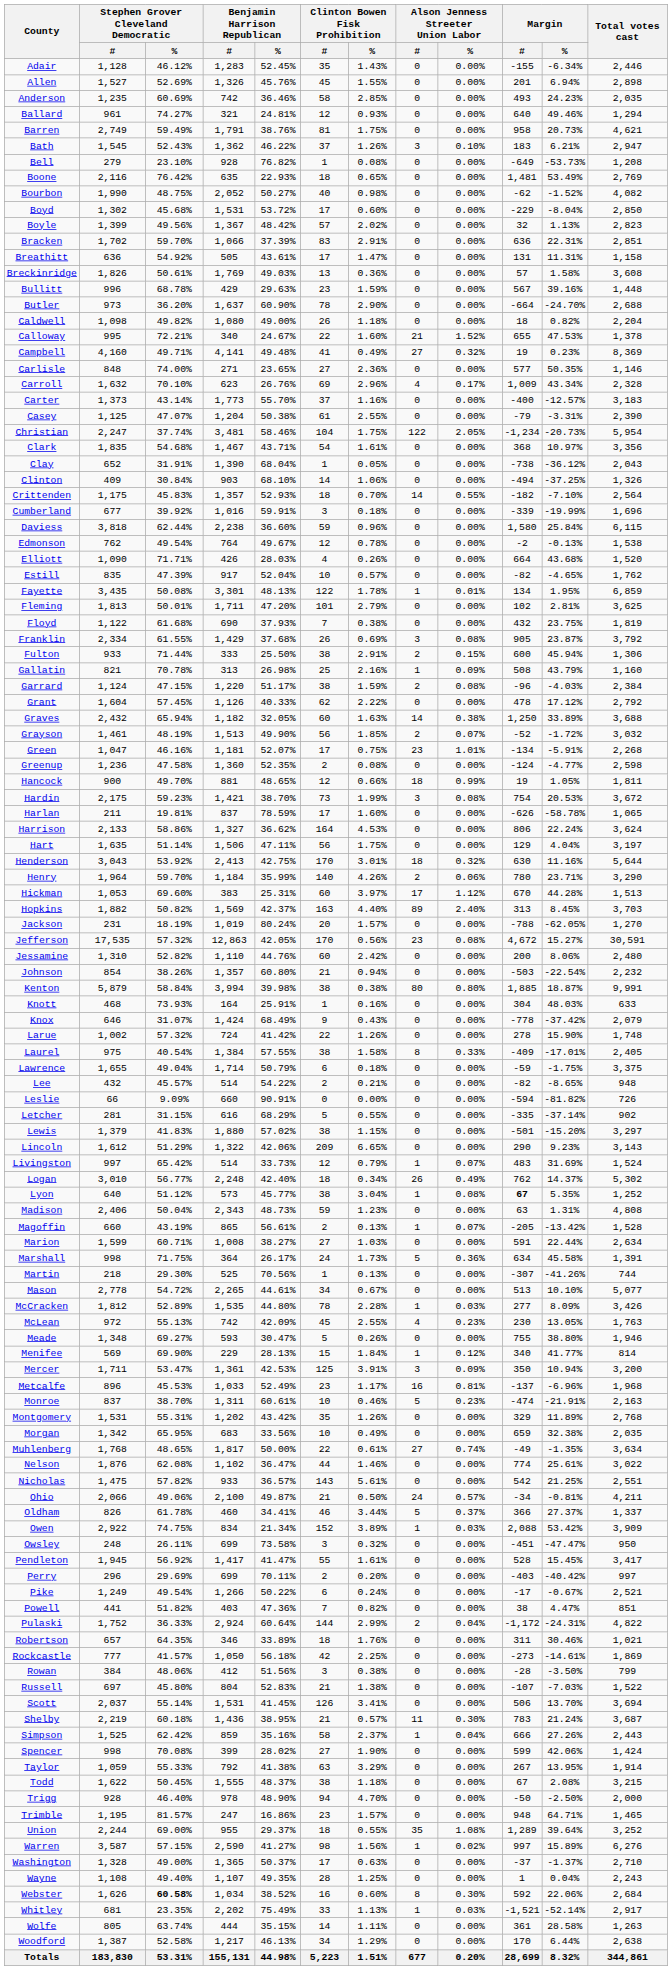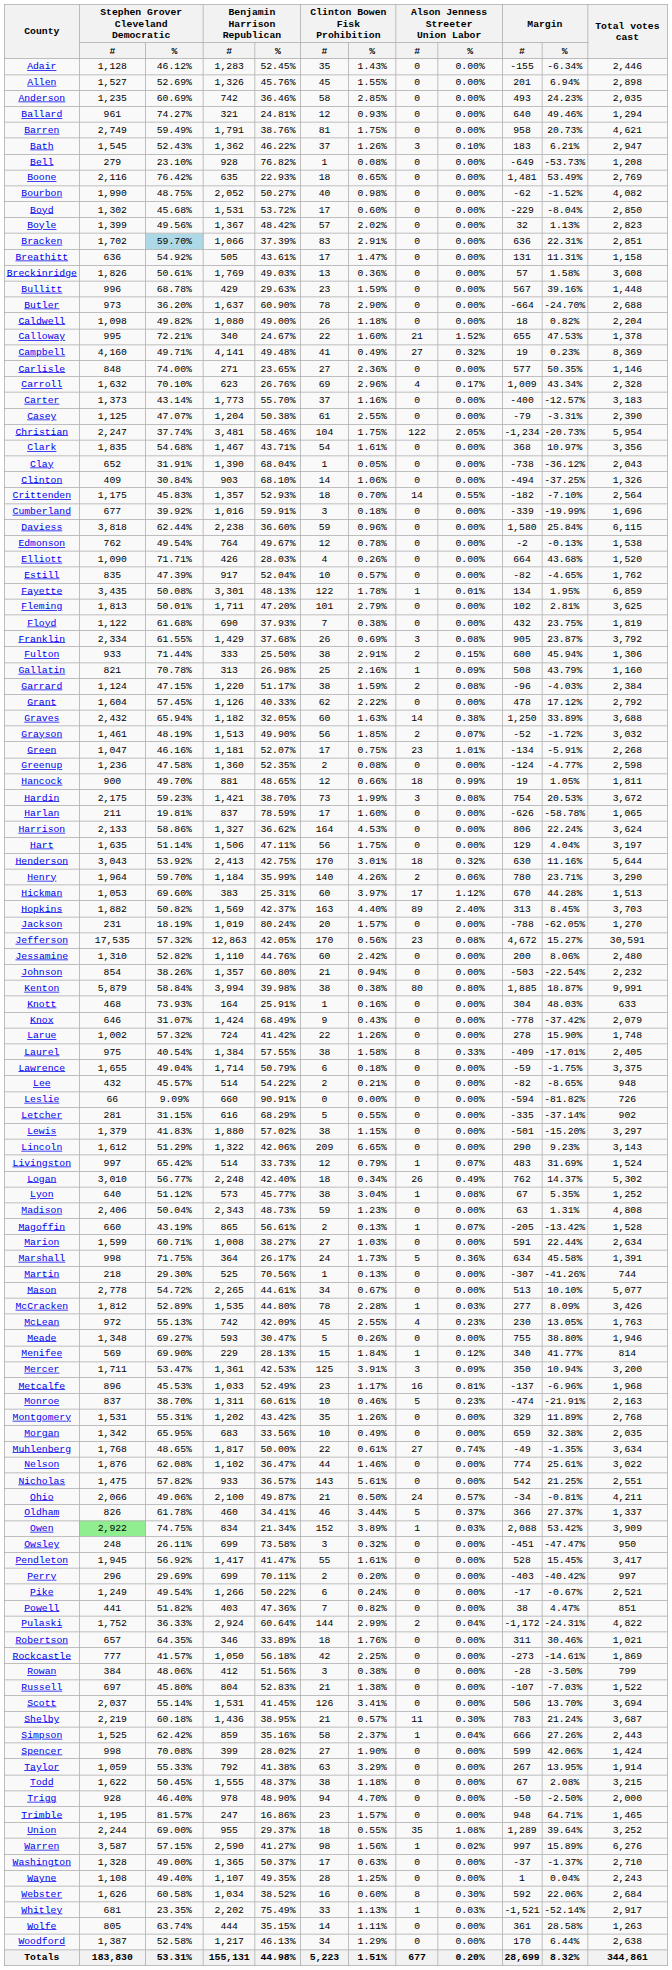(174, 241) no background -> (174, 241) lightblue background
(522, 1195) bold -> (522, 1195) normal
(112, 1529) no background -> (112, 1529) lightgreen background
(174, 1894) bold -> (174, 1894) normal
